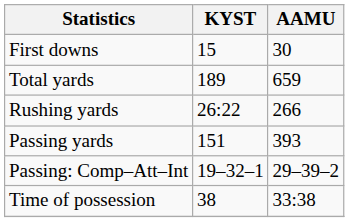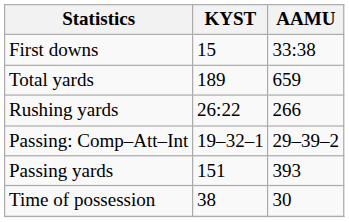(282, 49) 30 -> (294, 49) 33:38
rows swapped: (61, 140) <-> (99, 170)
(294, 200) 33:38 -> (282, 200) 30
